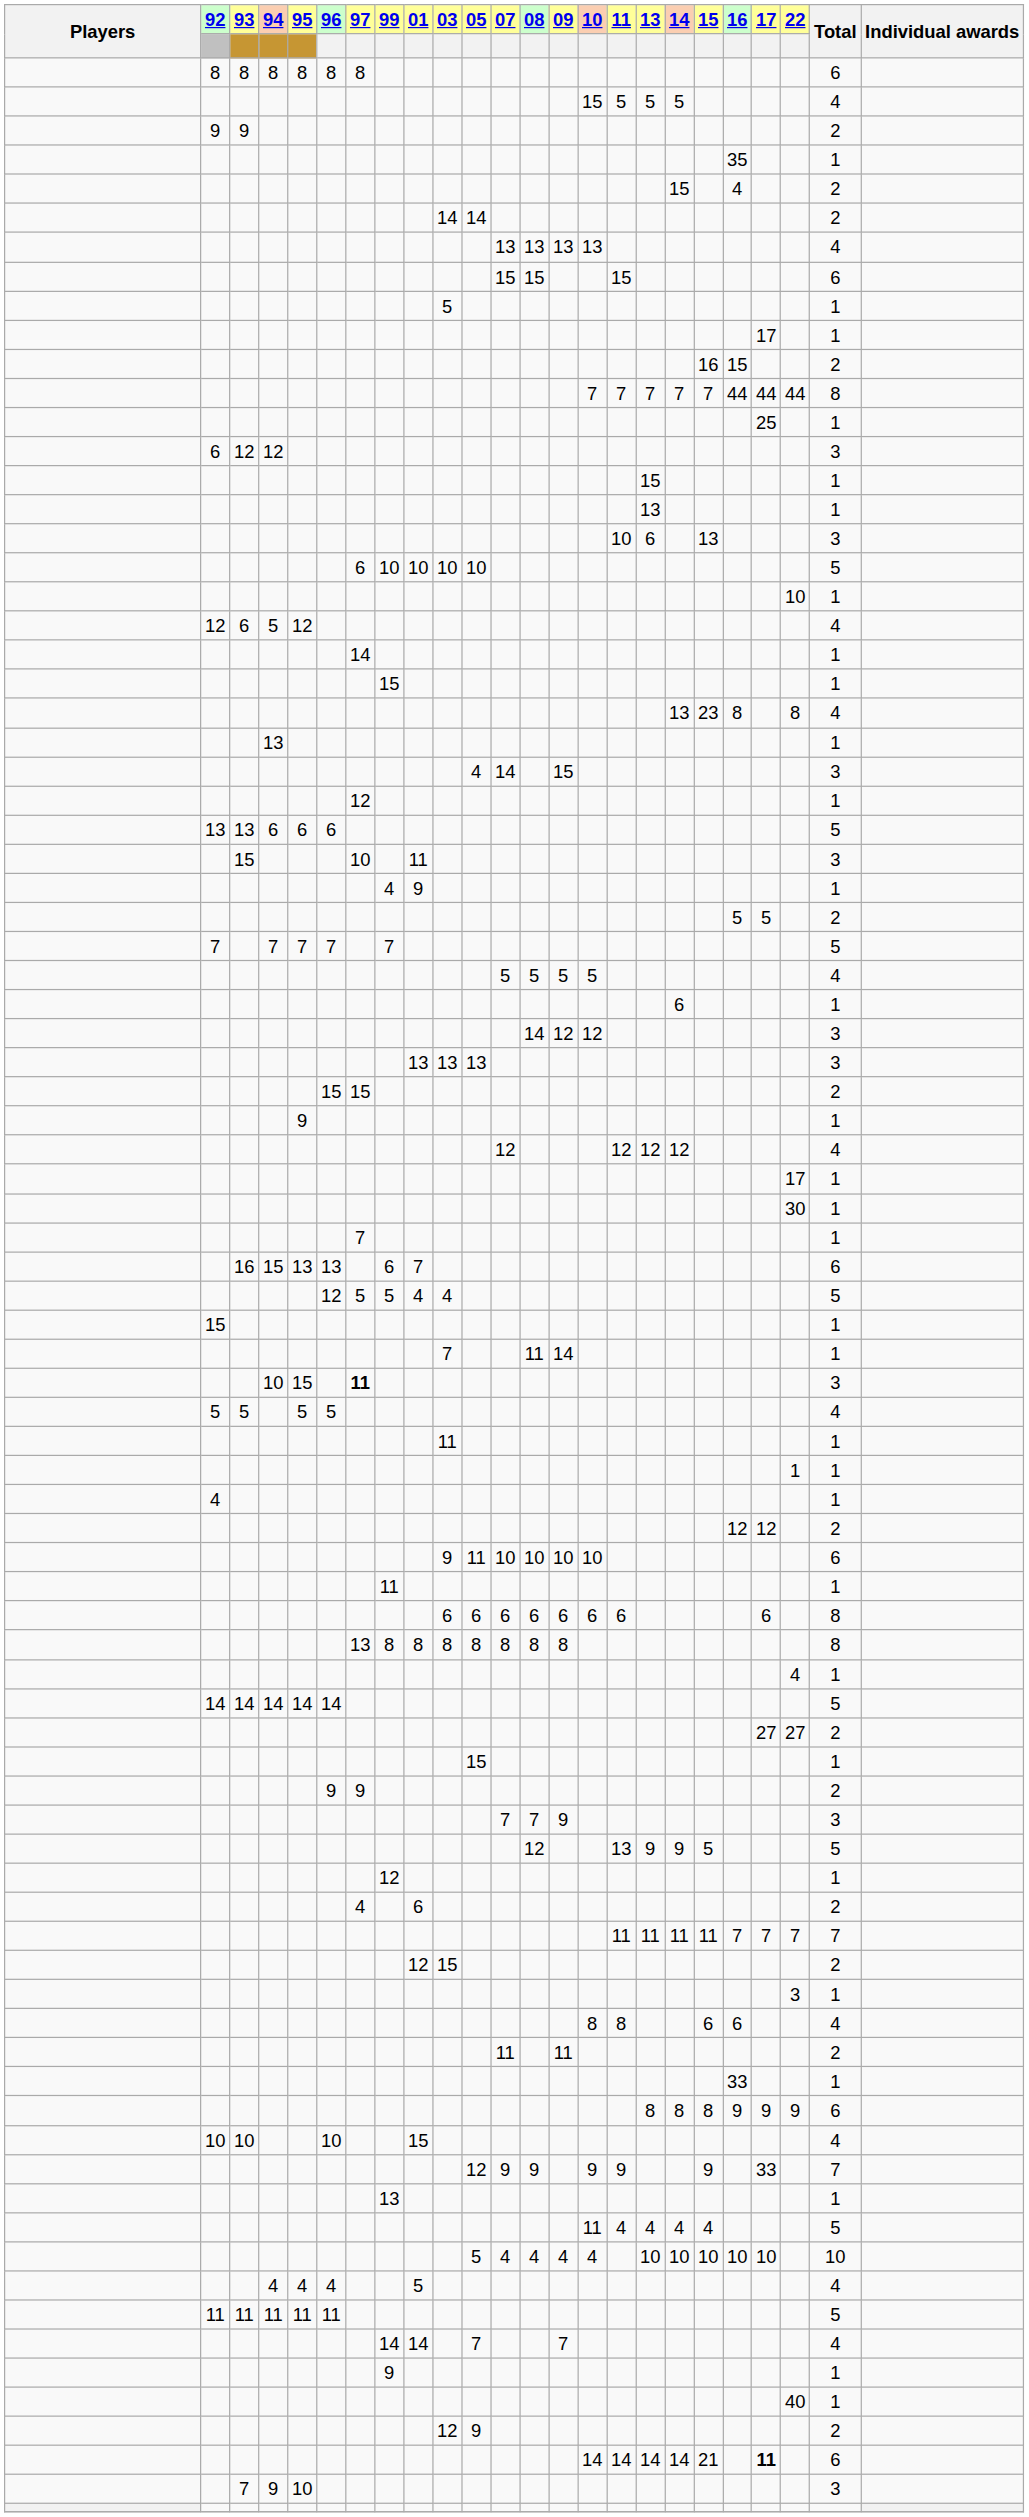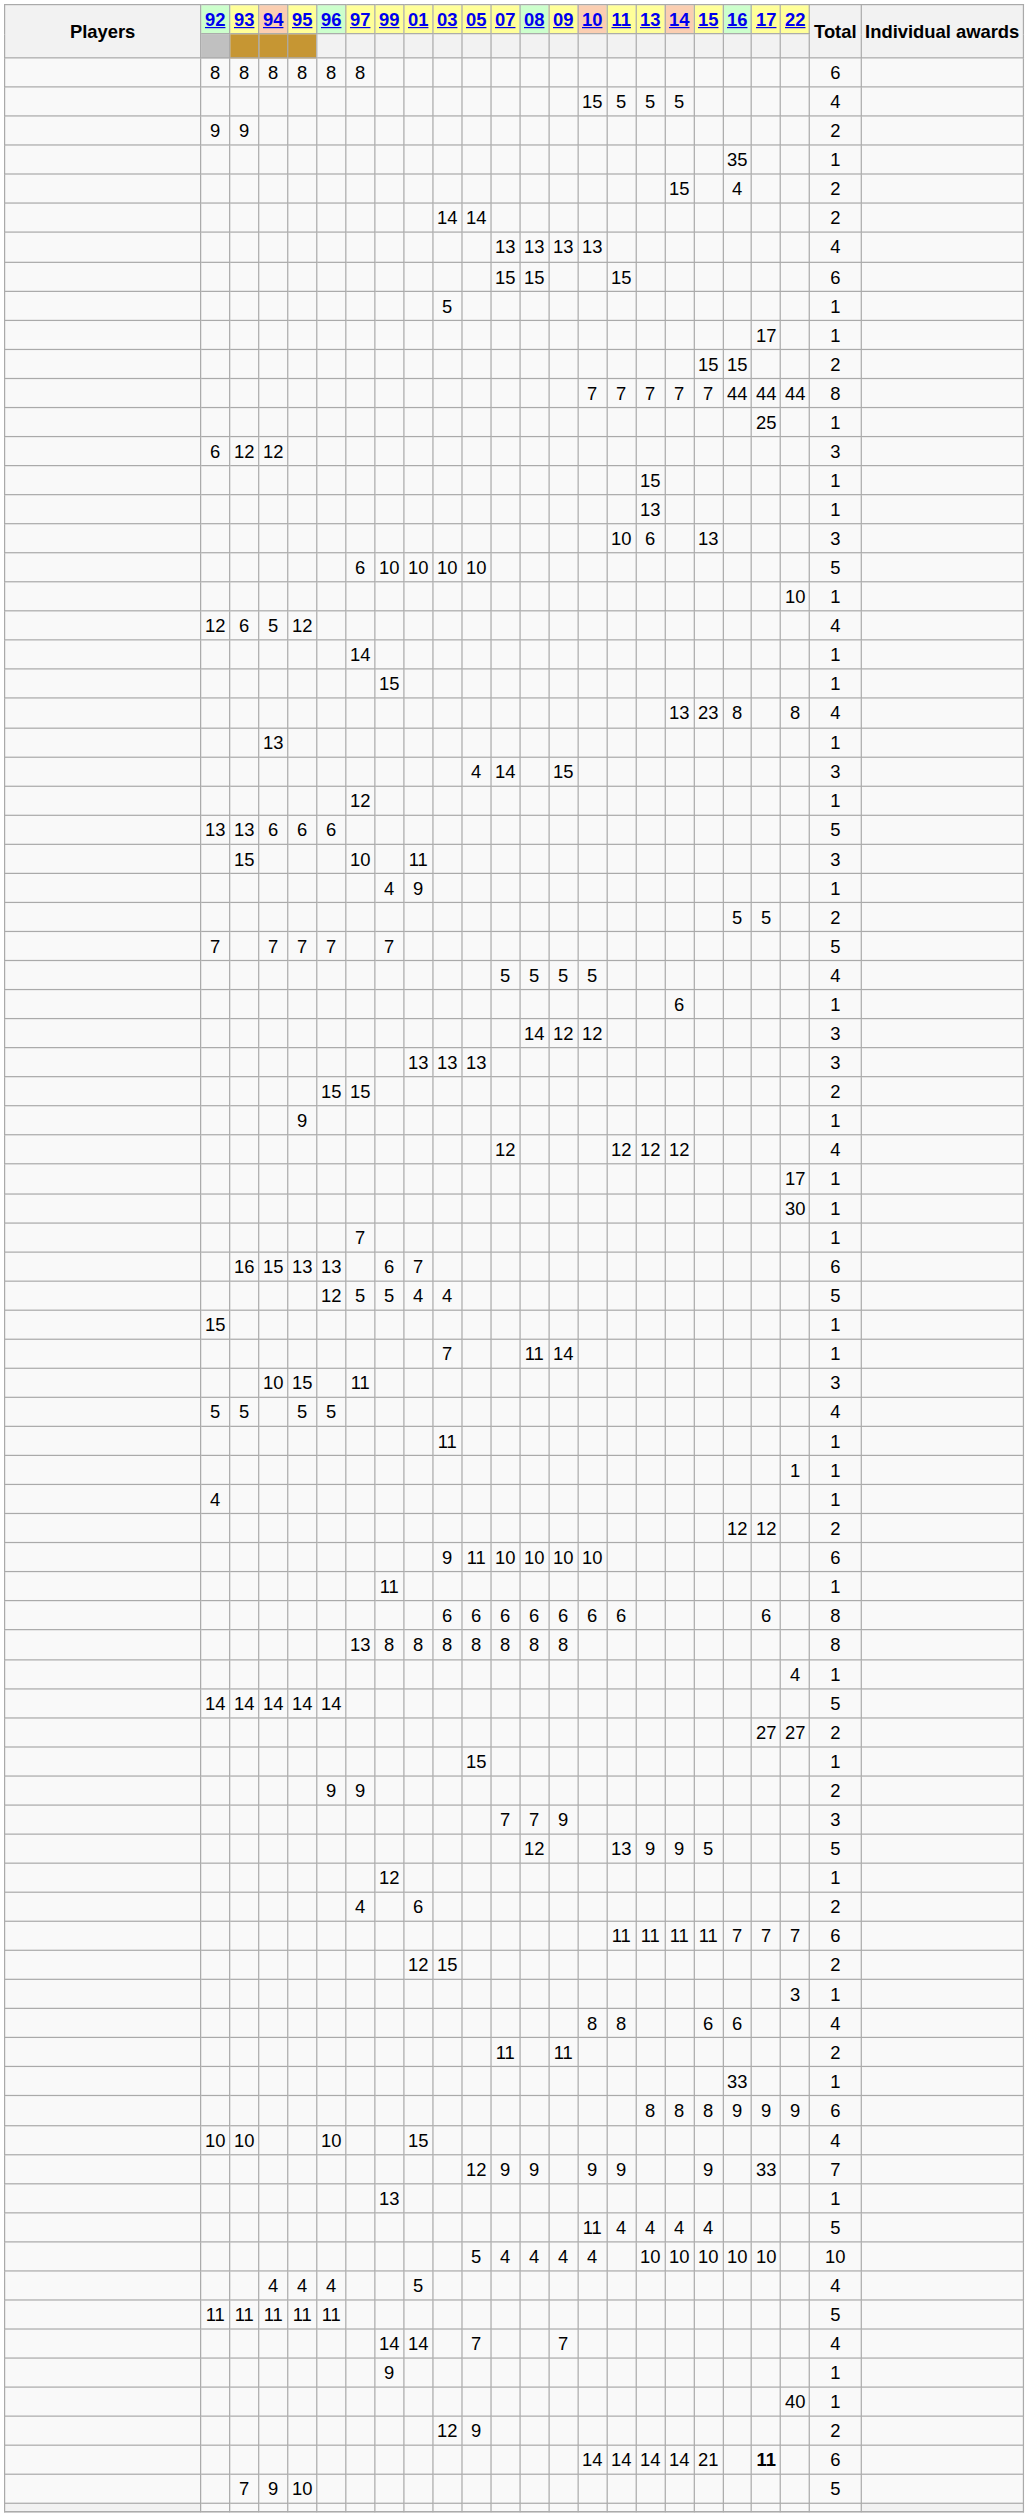(708, 364) 16 -> (708, 364) 15
(360, 1383) bold -> (360, 1383) normal
(835, 1936) 7 -> (835, 1936) 6
(835, 2489) 3 -> (835, 2489) 5
